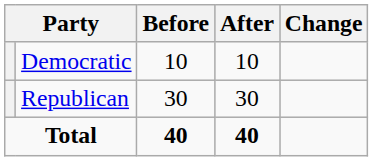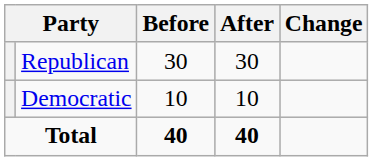rows swapped: (75, 98) <-> (76, 60)
